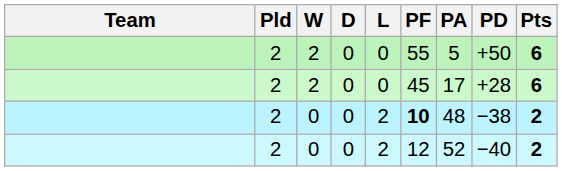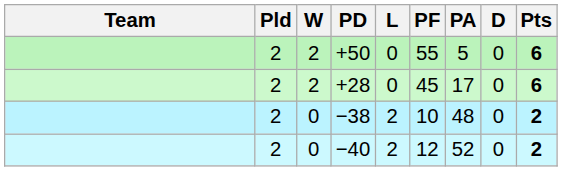columns swapped: (348, 20) <-> (494, 20)
(418, 117) bold -> (427, 117) normal
